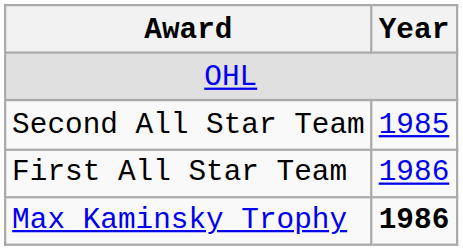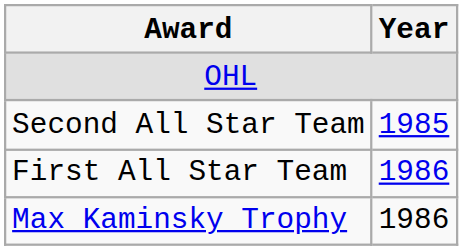(414, 221) bold -> (414, 221) normal
